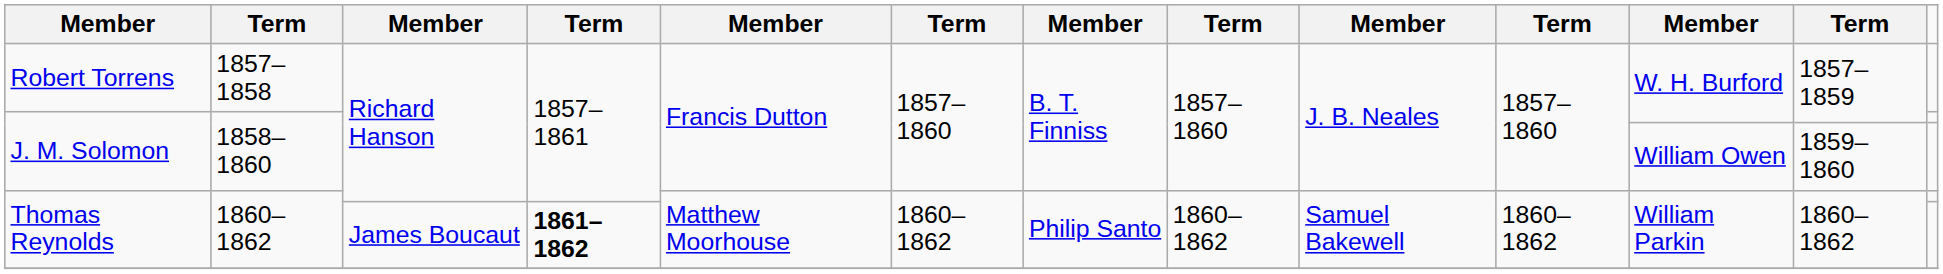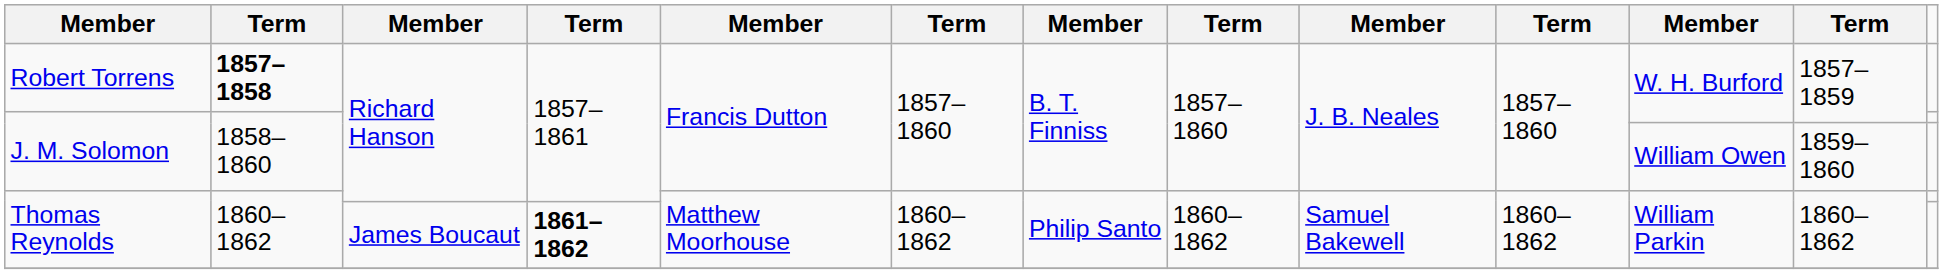(251, 77) normal -> (251, 77) bold
